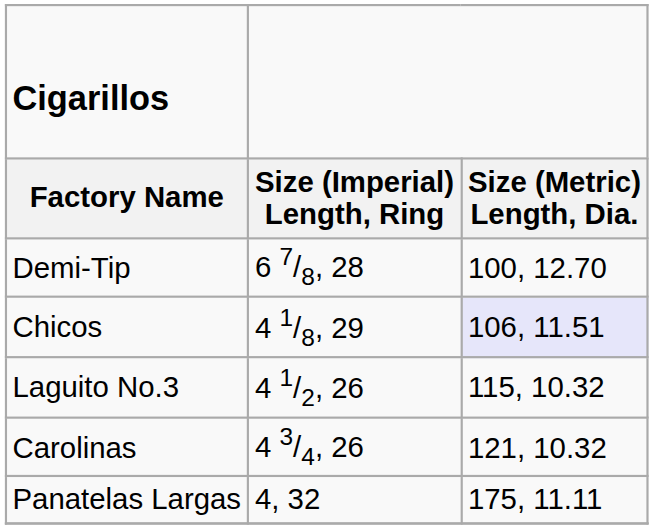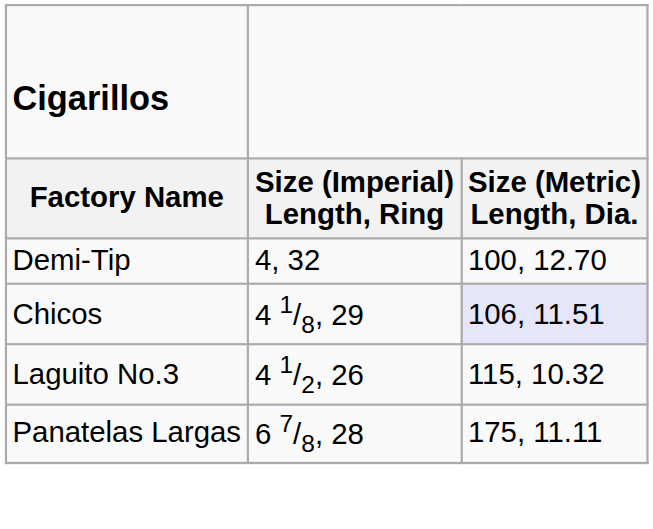(309, 267) 6 7/8, 28 -> (288, 260) 4, 32
- row: (75, 447)
(288, 500) 4, 32 -> (309, 433) 6 7/8, 28
